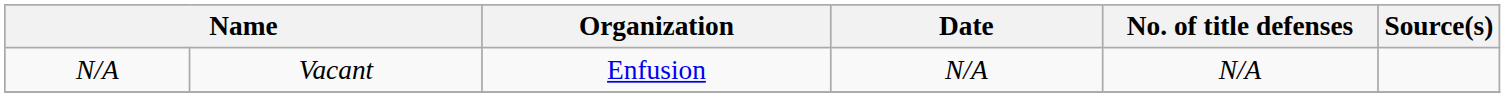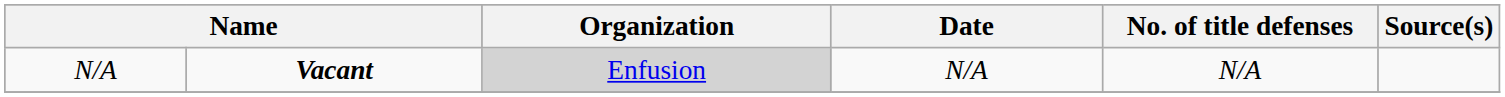(336, 69) normal -> (334, 69) bold
(656, 69) no background -> (657, 69) lightgrey background
